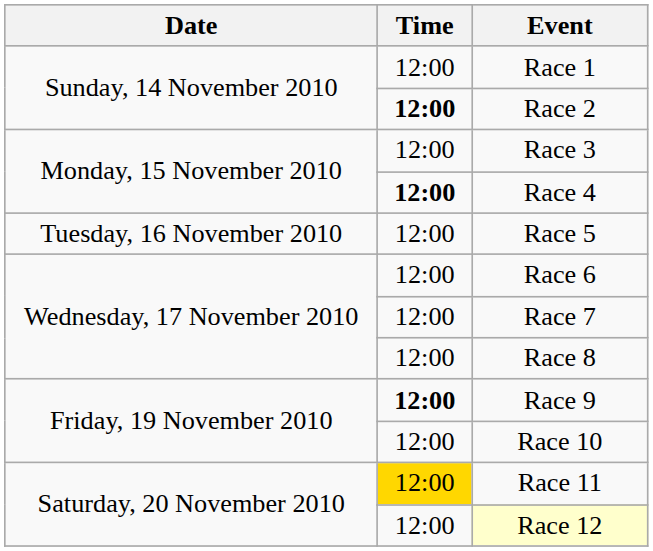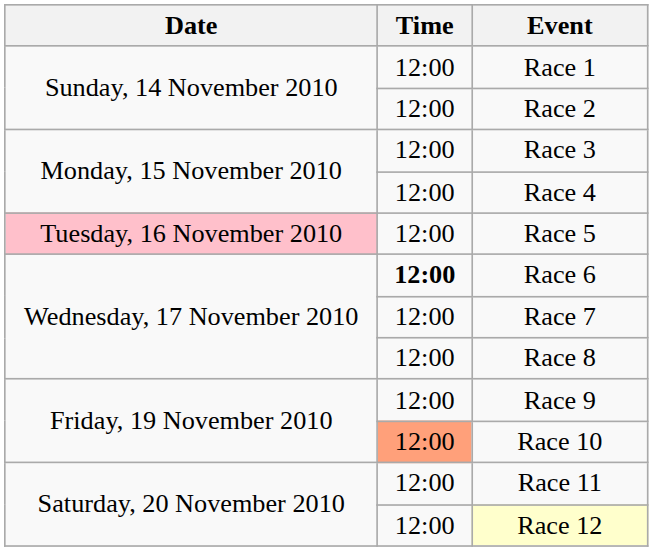(425, 108) bold -> (425, 108) normal
(425, 191) bold -> (425, 191) normal
(191, 233) no background -> (191, 233) pink background
(425, 274) normal -> (425, 274) bold
(425, 399) bold -> (425, 399) normal
(425, 441) no background -> (425, 441) lightsalmon background
(425, 483) gold background -> (425, 483) no background
